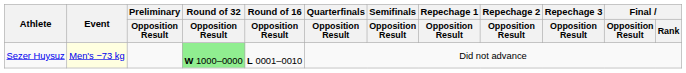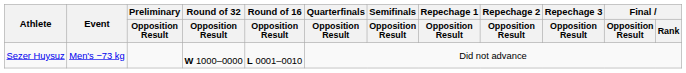(97, 56) lightyellow background -> (97, 56) no background
(214, 61) lightgreen background -> (214, 61) no background
